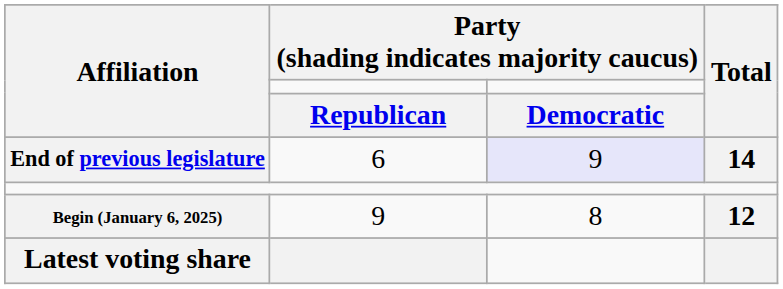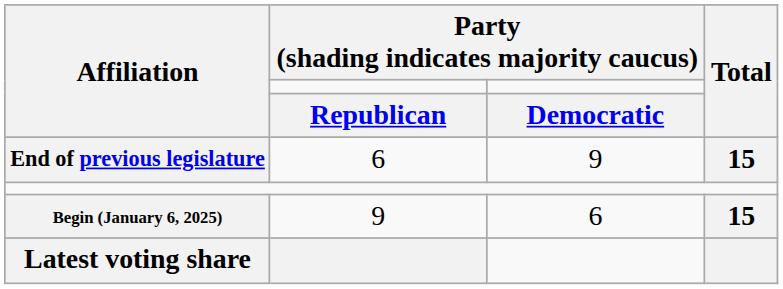(595, 159) lavender background -> (595, 159) no background
(741, 159) 14 -> (741, 159) 15
(595, 216) 8 -> (595, 216) 6
(741, 216) 12 -> (741, 216) 15
